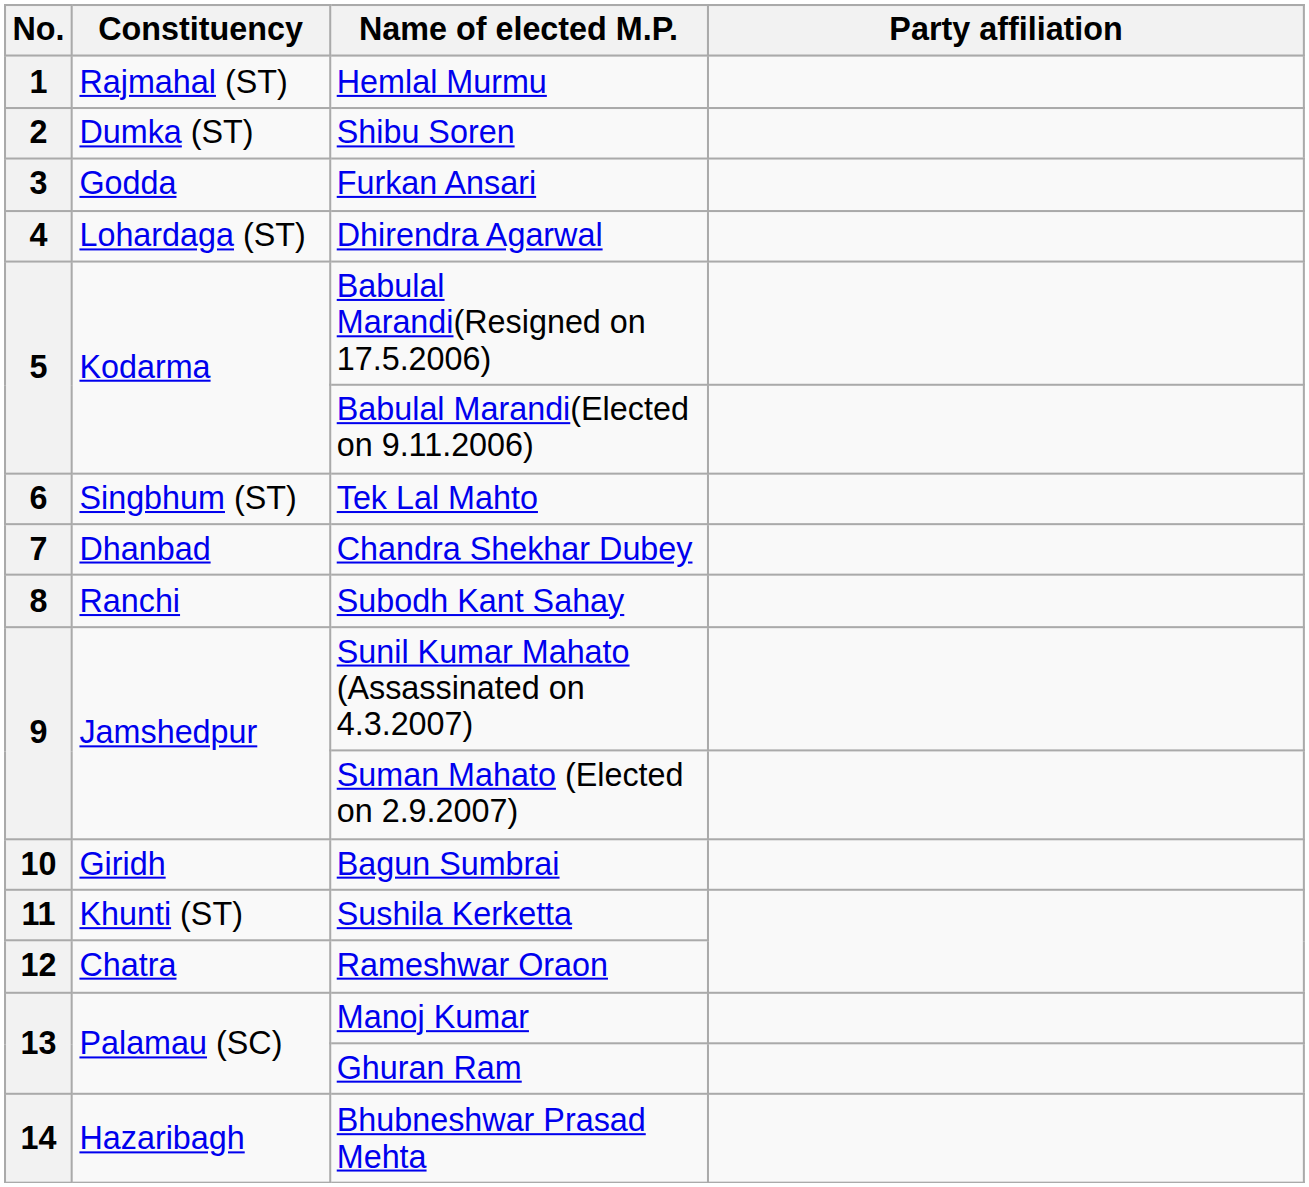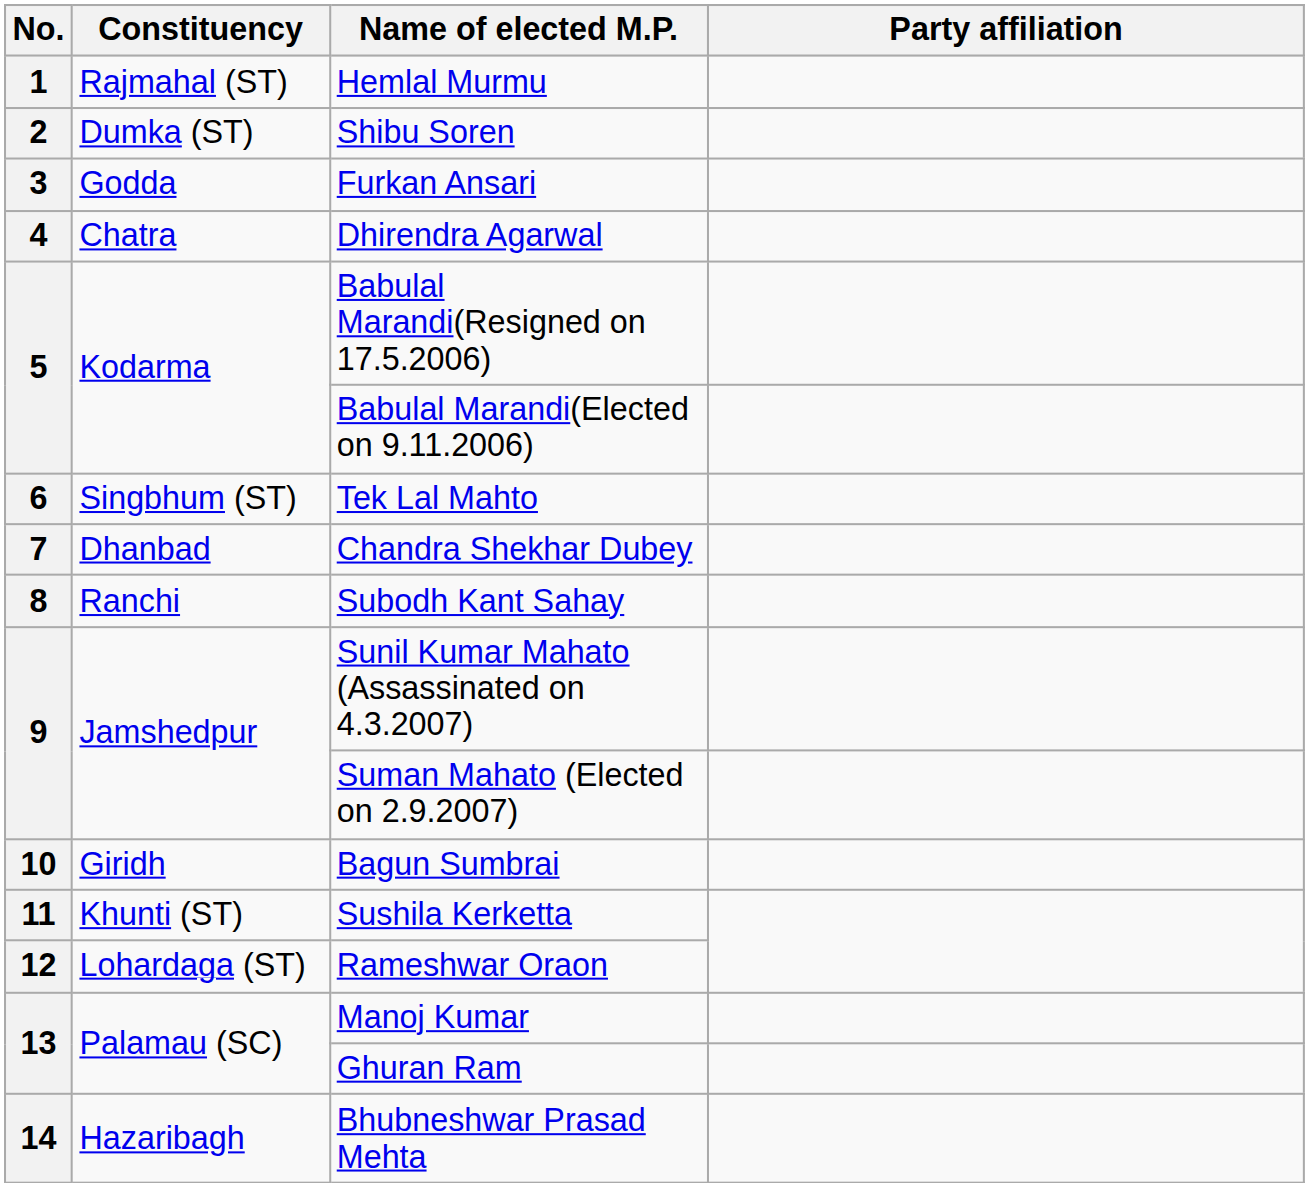(193, 235) Lohardaga (ST) -> (128, 235) Chatra
(128, 965) Chatra -> (193, 965) Lohardaga (ST)
